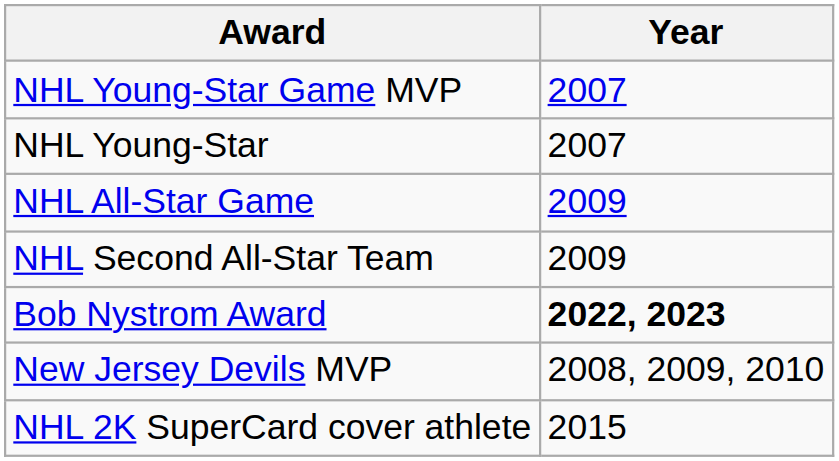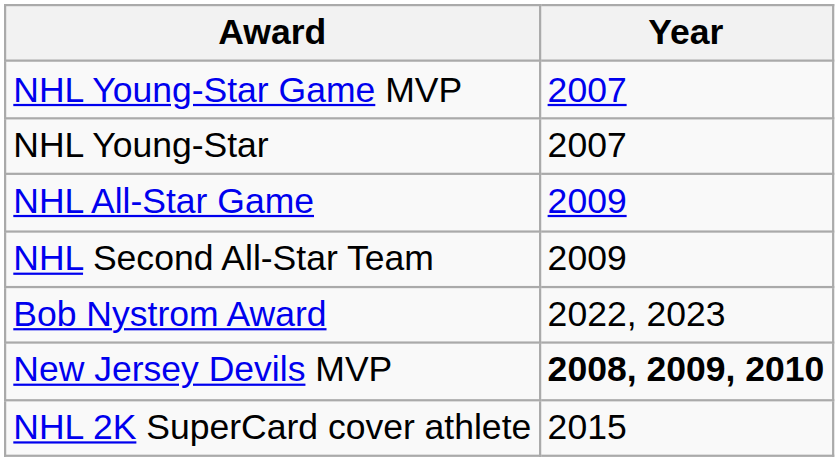(637, 314) bold -> (637, 314) normal
(686, 370) normal -> (686, 370) bold
